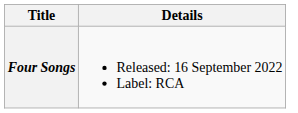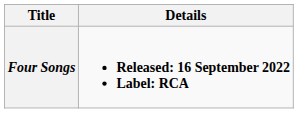(182, 75) normal -> (186, 75) bold
